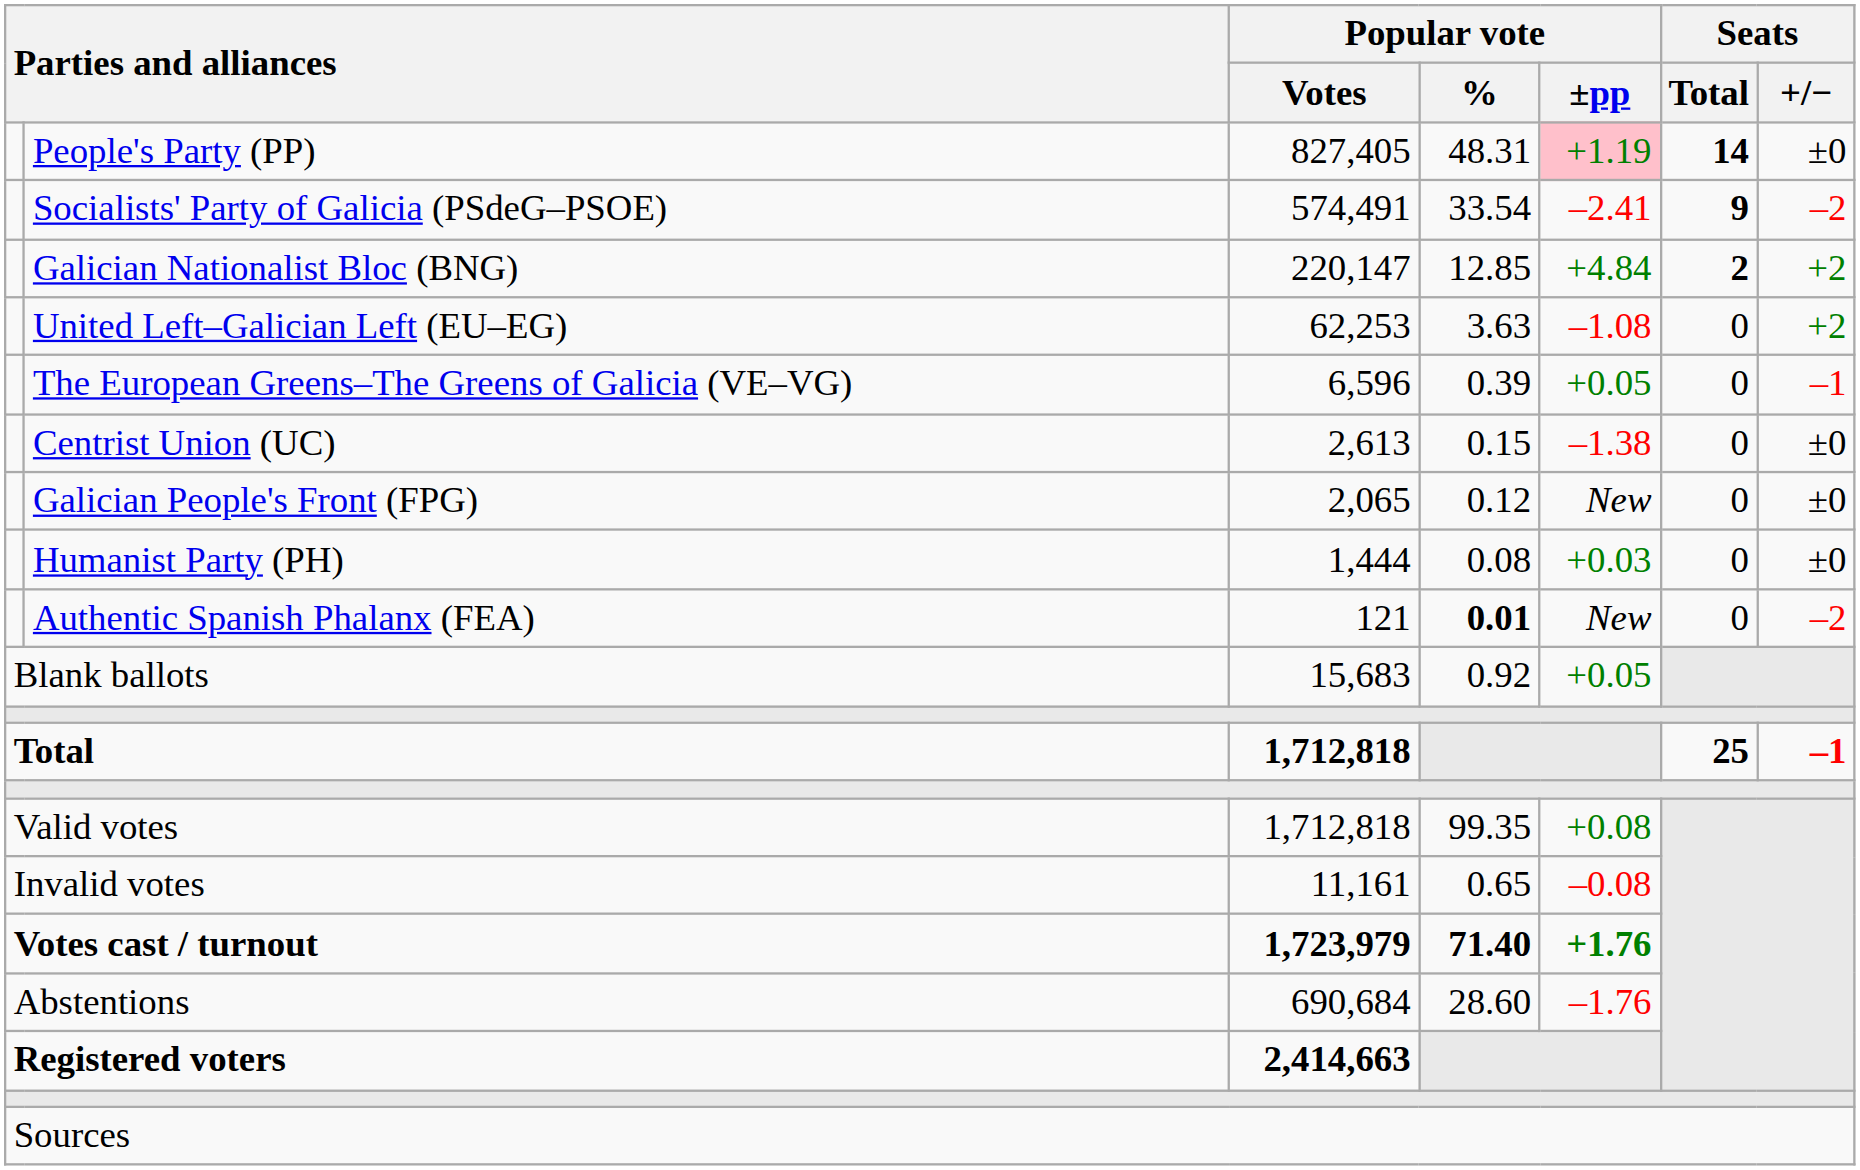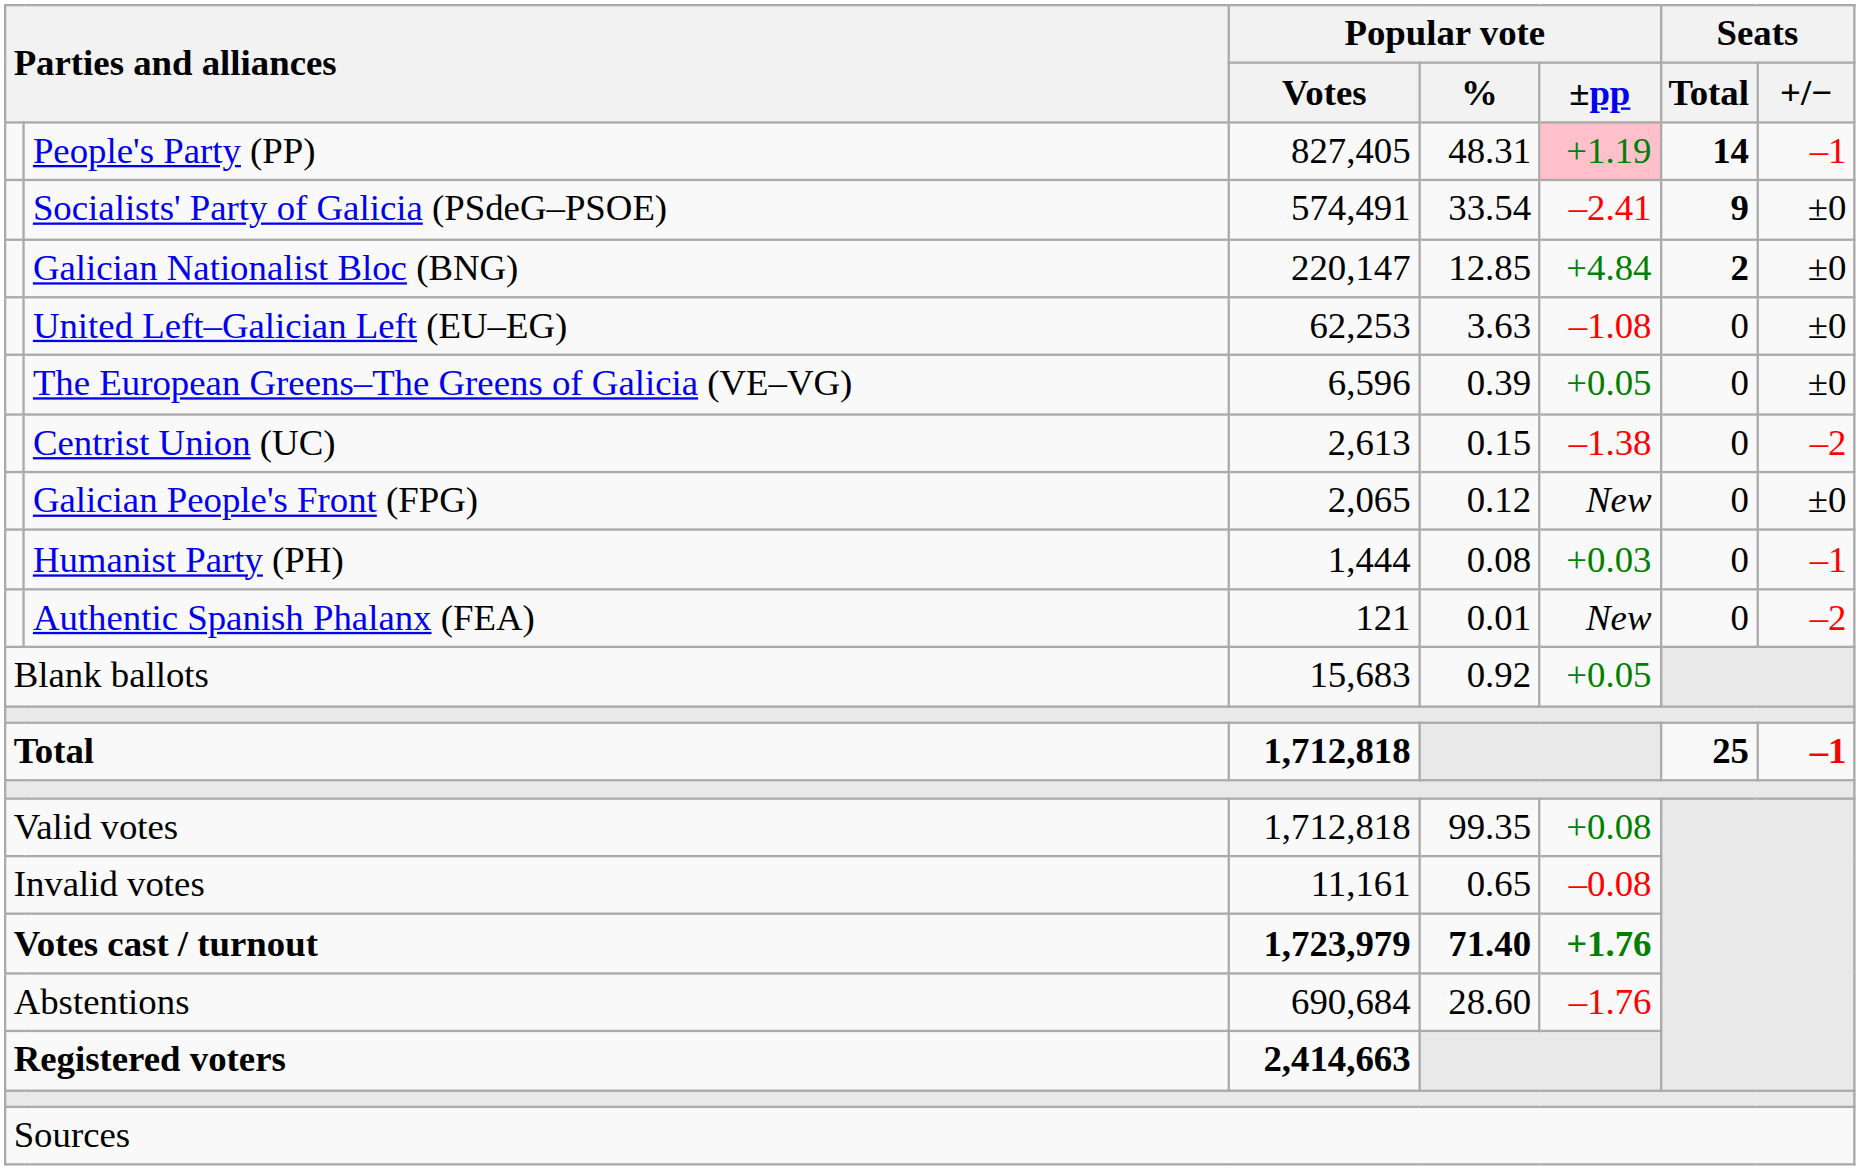(1827, 150) ±0 -> (1828, 150) –1
(1828, 208) –2 -> (1827, 208) ±0
(1827, 267) +2 -> (1827, 267) ±0
(1827, 325) +2 -> (1827, 325) ±0
(1828, 383) –1 -> (1827, 383) ±0
(1827, 442) ±0 -> (1828, 442) –2
(1827, 558) ±0 -> (1828, 558) –1
(1499, 617) bold -> (1499, 617) normal
